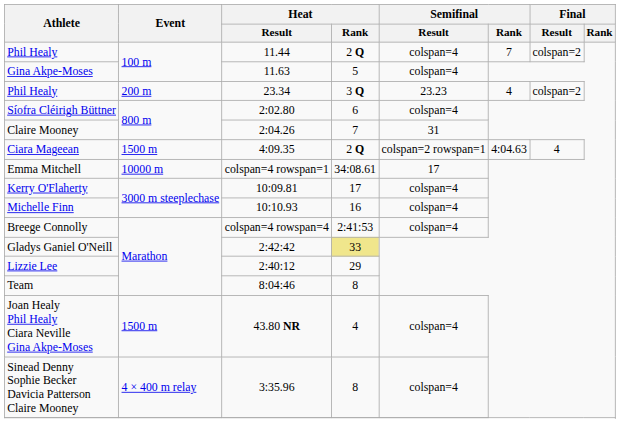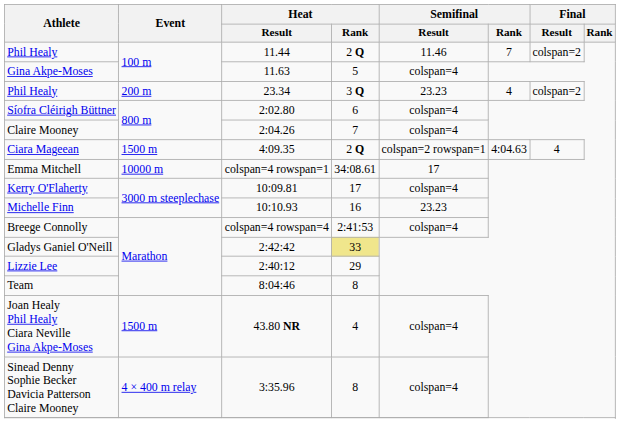(434, 52) colspan=4 -> (434, 52) 11.46
(434, 130) 31 -> (434, 130) colspan=4
(434, 208) colspan=4 -> (434, 208) 23.23
